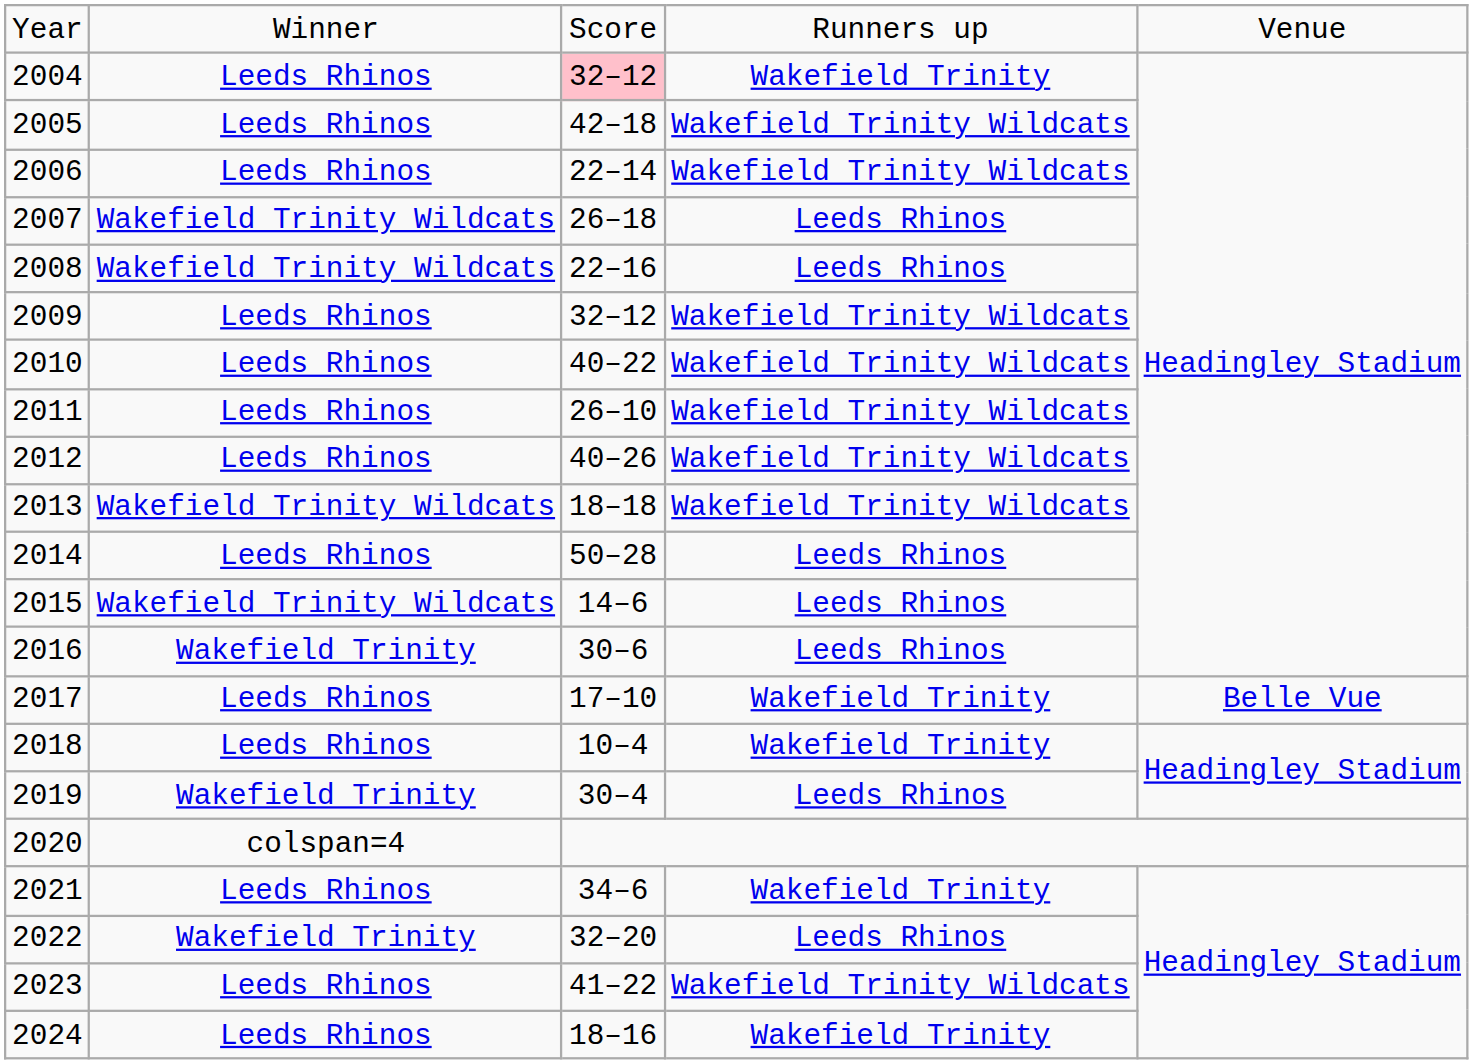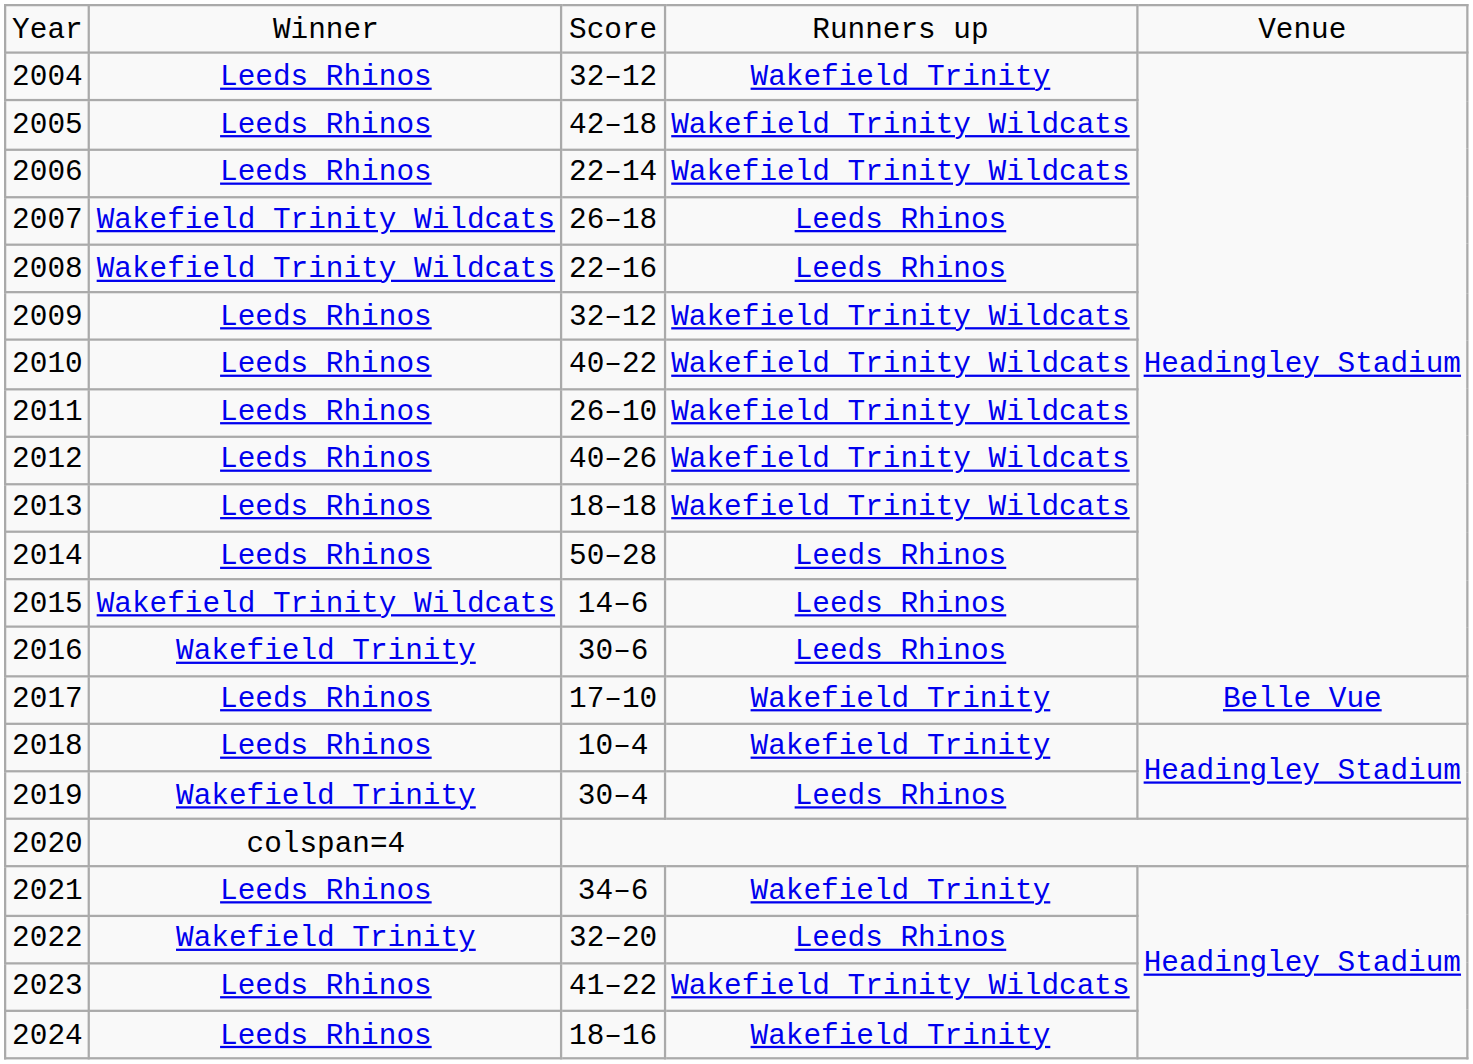(613, 77) pink background -> (613, 77) no background
(326, 508) Wakefield Trinity Wildcats -> (326, 508) Leeds Rhinos
